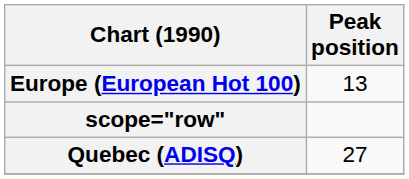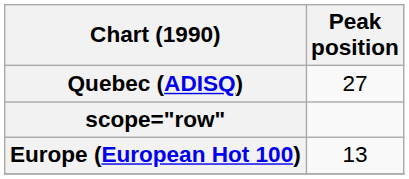rows swapped: (155, 83) <-> (155, 155)
